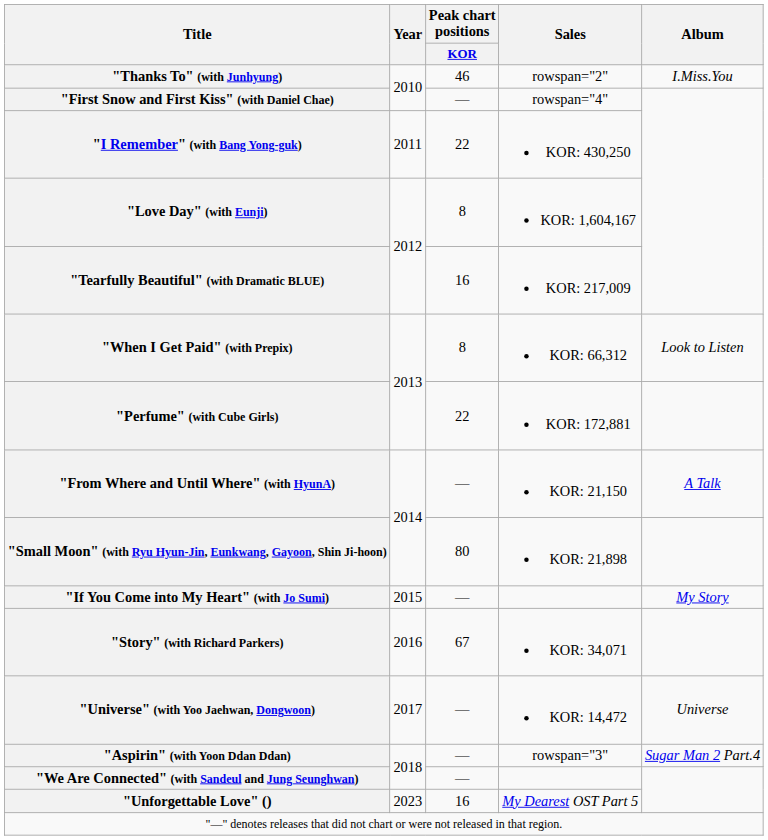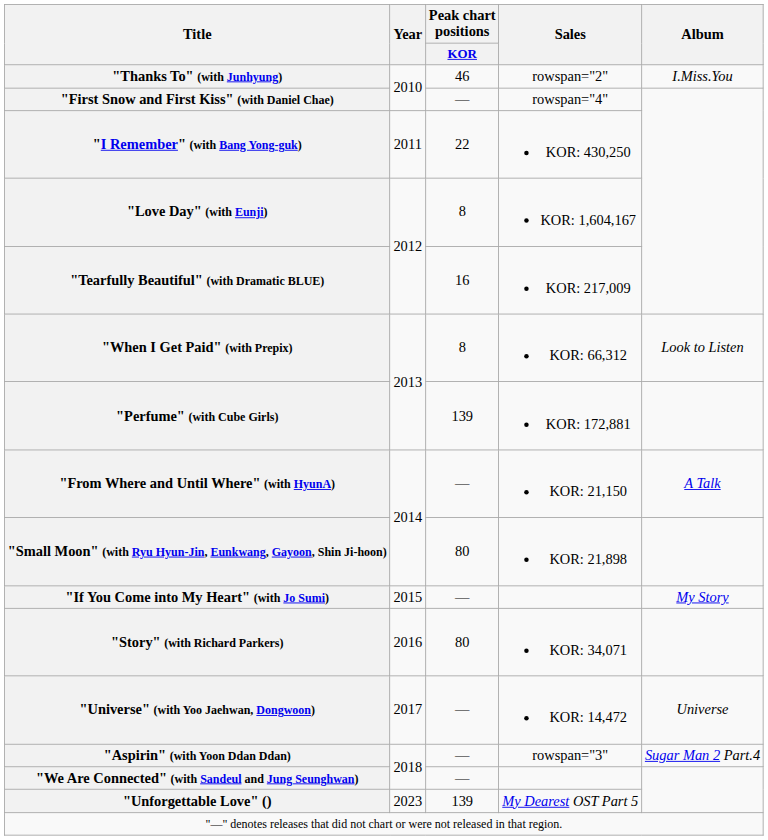(462, 415) 22 -> (462, 415) 139
(462, 642) 67 -> (462, 642) 80
(462, 801) 16 -> (462, 801) 139
